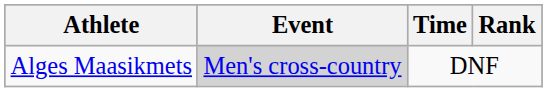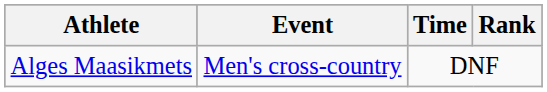(303, 65) lightgrey background -> (303, 65) no background
